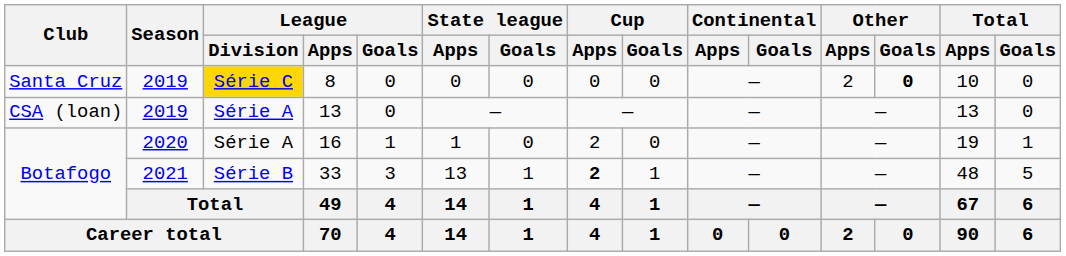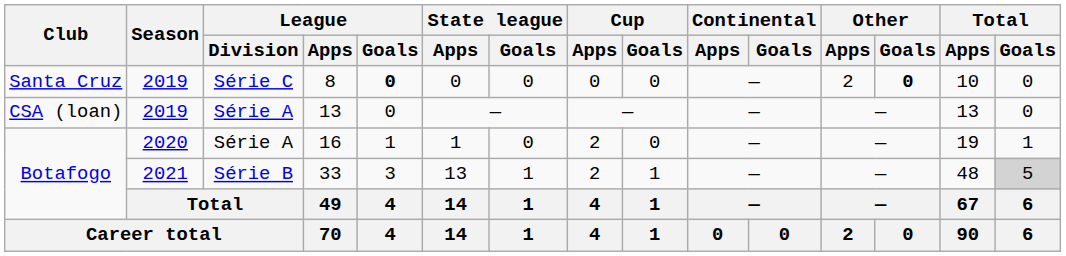(253, 82) gold background -> (253, 82) no background
(390, 82) normal -> (390, 82) bold
(595, 174) bold -> (595, 174) normal
(1028, 174) no background -> (1028, 174) lightgrey background
